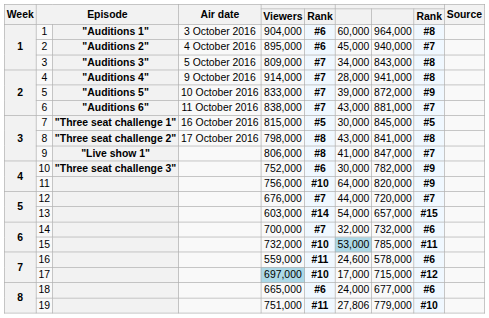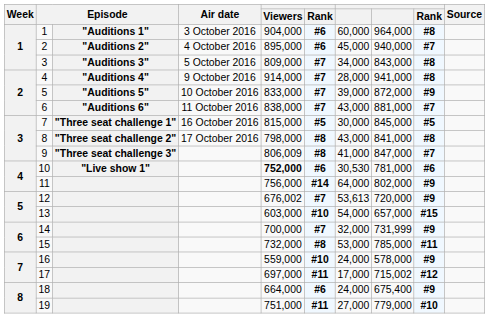(116, 153) "Live show 1" -> (116, 153) "Three seat challenge 3"
(283, 153) 806,000 -> (283, 153) 806,009
(116, 168) "Three seat challenge 3" -> (116, 168) "Live show 1"
(283, 168) normal -> (283, 168) bold
(353, 168) 30,000 -> (353, 168) 30,530
(393, 168) 782,000 -> (393, 168) 781,000
(429, 168) #9 -> (429, 168) #6
(320, 184) #10 -> (320, 184) #14
(393, 184) 820,000 -> (393, 184) 802,000
(283, 199) 676,000 -> (283, 199) 676,002
(353, 199) 44,000 -> (353, 199) 53,613
(429, 199) #7 -> (429, 199) #9
(320, 214) #14 -> (320, 214) #10
(393, 229) 732,000 -> (393, 229) 731,999
(429, 229) #6 -> (429, 229) #9
(320, 244) #10 -> (320, 244) #8
(353, 244) lightblue background -> (353, 244) no background
(320, 259) #11 -> (320, 259) #10
(353, 259) 24,600 -> (353, 259) 24,000
(429, 259) #6 -> (429, 259) #9
(283, 275) lightblue background -> (283, 275) no background
(320, 275) #10 -> (320, 275) #11
(393, 275) 715,000 -> (393, 275) 715,002
(283, 290) 665,000 -> (283, 290) 664,000
(393, 290) 677,000 -> (393, 290) 675,400
(429, 290) #6 -> (429, 290) #9
(353, 305) 27,806 -> (353, 305) 27,000
